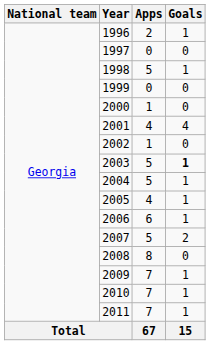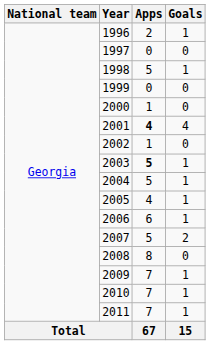(149, 126) normal -> (149, 126) bold
(149, 163) normal -> (149, 163) bold
(185, 163) bold -> (185, 163) normal
